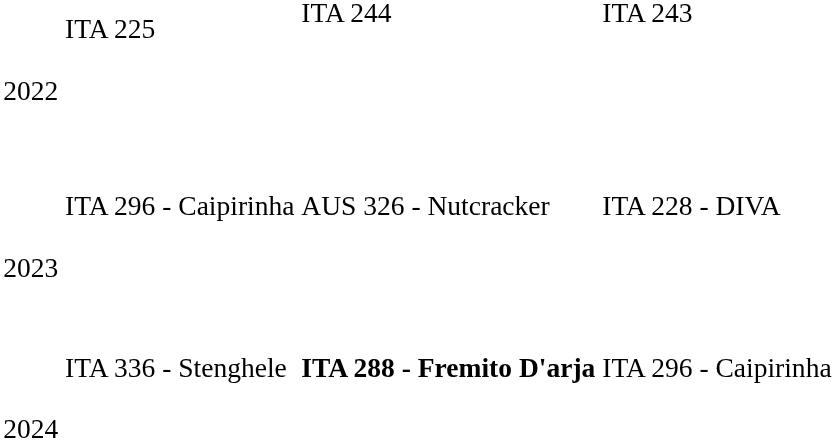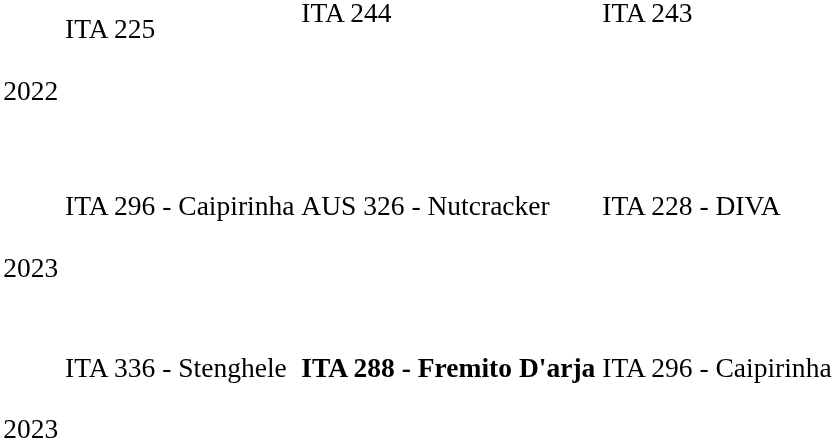(31, 429) 2024 -> (31, 429) 2023
